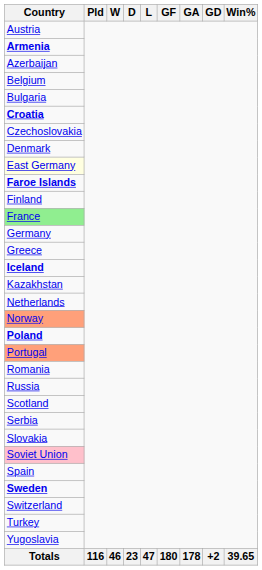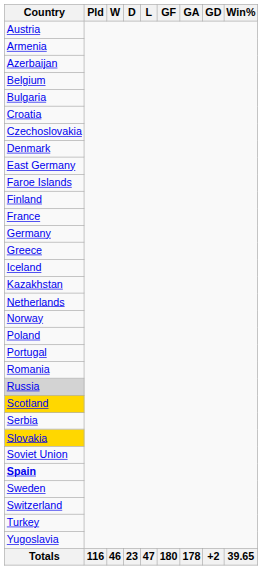(28, 47) bold -> (27, 47) normal
(25, 115) bold -> (24, 115) normal
(41, 166) lightyellow background -> (41, 166) no background
(41, 183) bold -> (39, 183) normal
(23, 217) lightgreen background -> (23, 217) no background
(25, 268) bold -> (24, 268) normal
(25, 319) lightsalmon background -> (25, 319) no background
(25, 336) bold -> (23, 336) normal
(27, 353) lightsalmon background -> (27, 353) no background
(23, 387) no background -> (23, 387) lightgrey background
(28, 404) no background -> (28, 404) gold background
(27, 438) no background -> (27, 438) gold background
(37, 455) pink background -> (37, 455) no background
(21, 472) normal -> (21, 472) bold
(27, 489) bold -> (26, 489) normal
